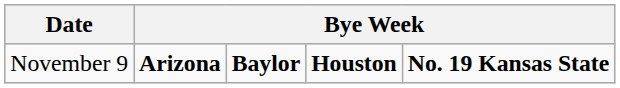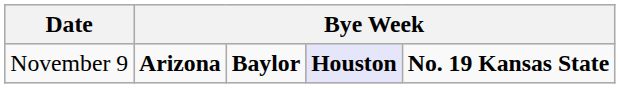(354, 63) no background -> (354, 63) lavender background
